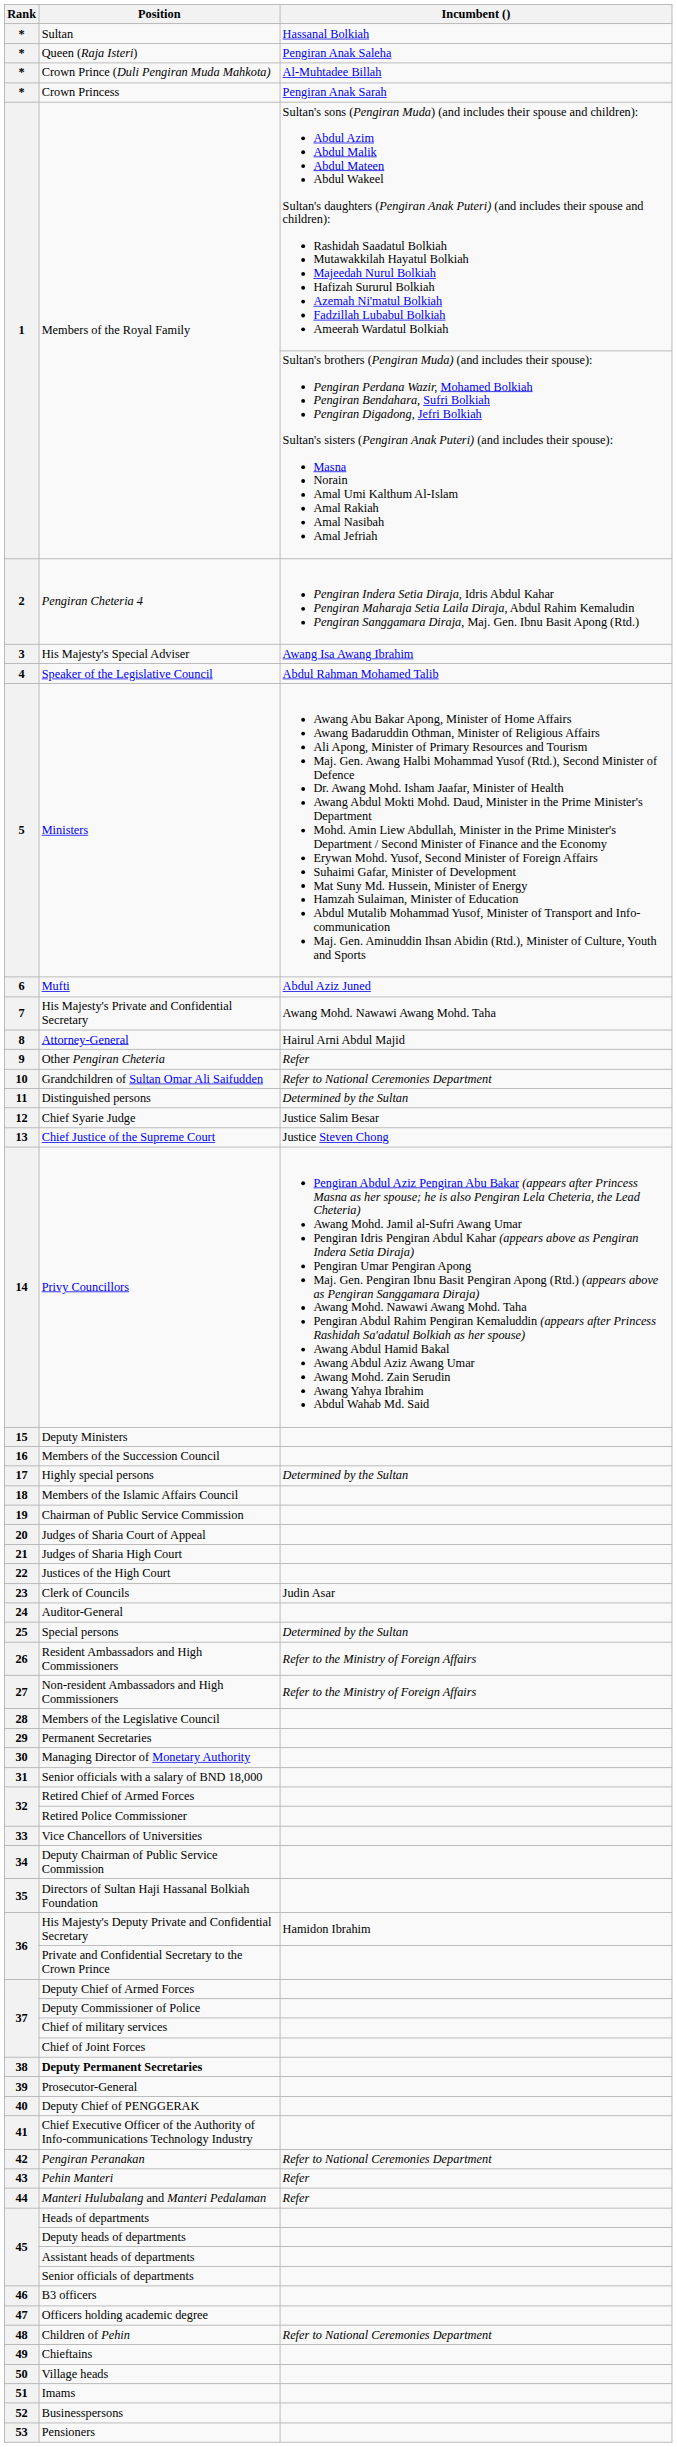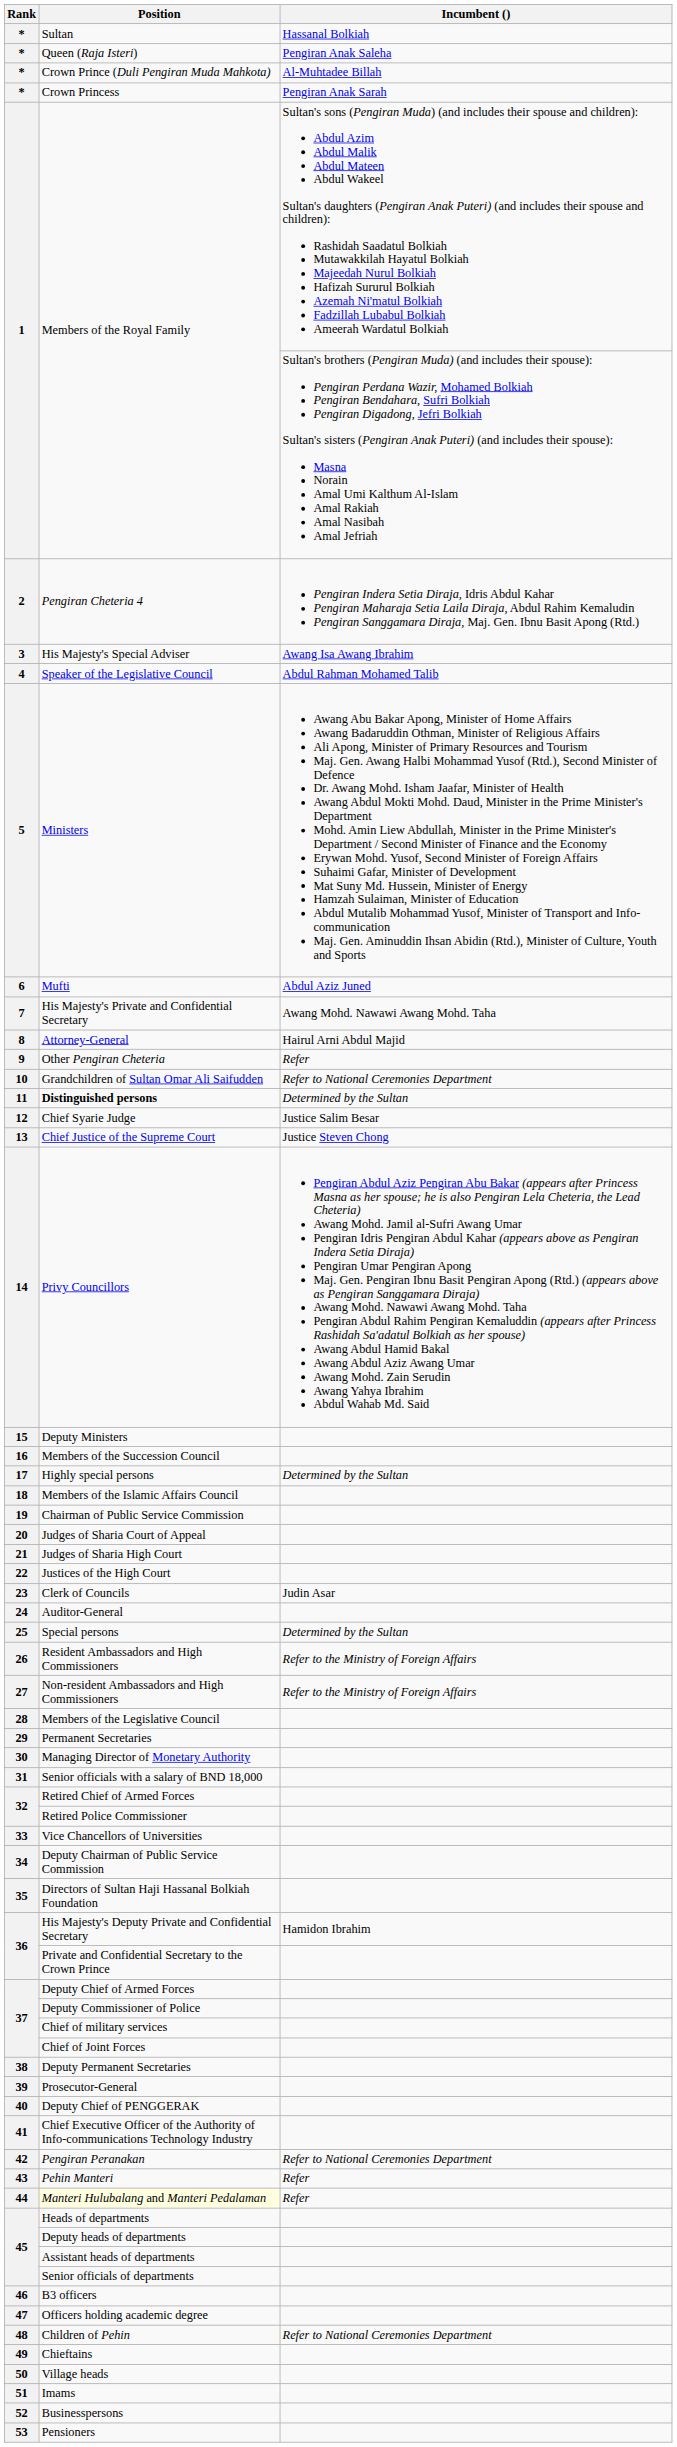(96, 1098) normal -> (99, 1098) bold
(122, 2067) bold -> (116, 2067) normal
(154, 2198) no background -> (154, 2198) lightyellow background
